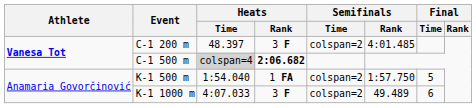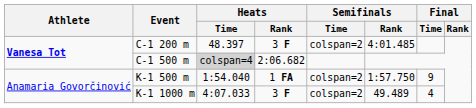(281, 61) bold -> (281, 61) normal
(431, 77) 5 -> (431, 77) 9
(431, 94) 6 -> (431, 94) 4
